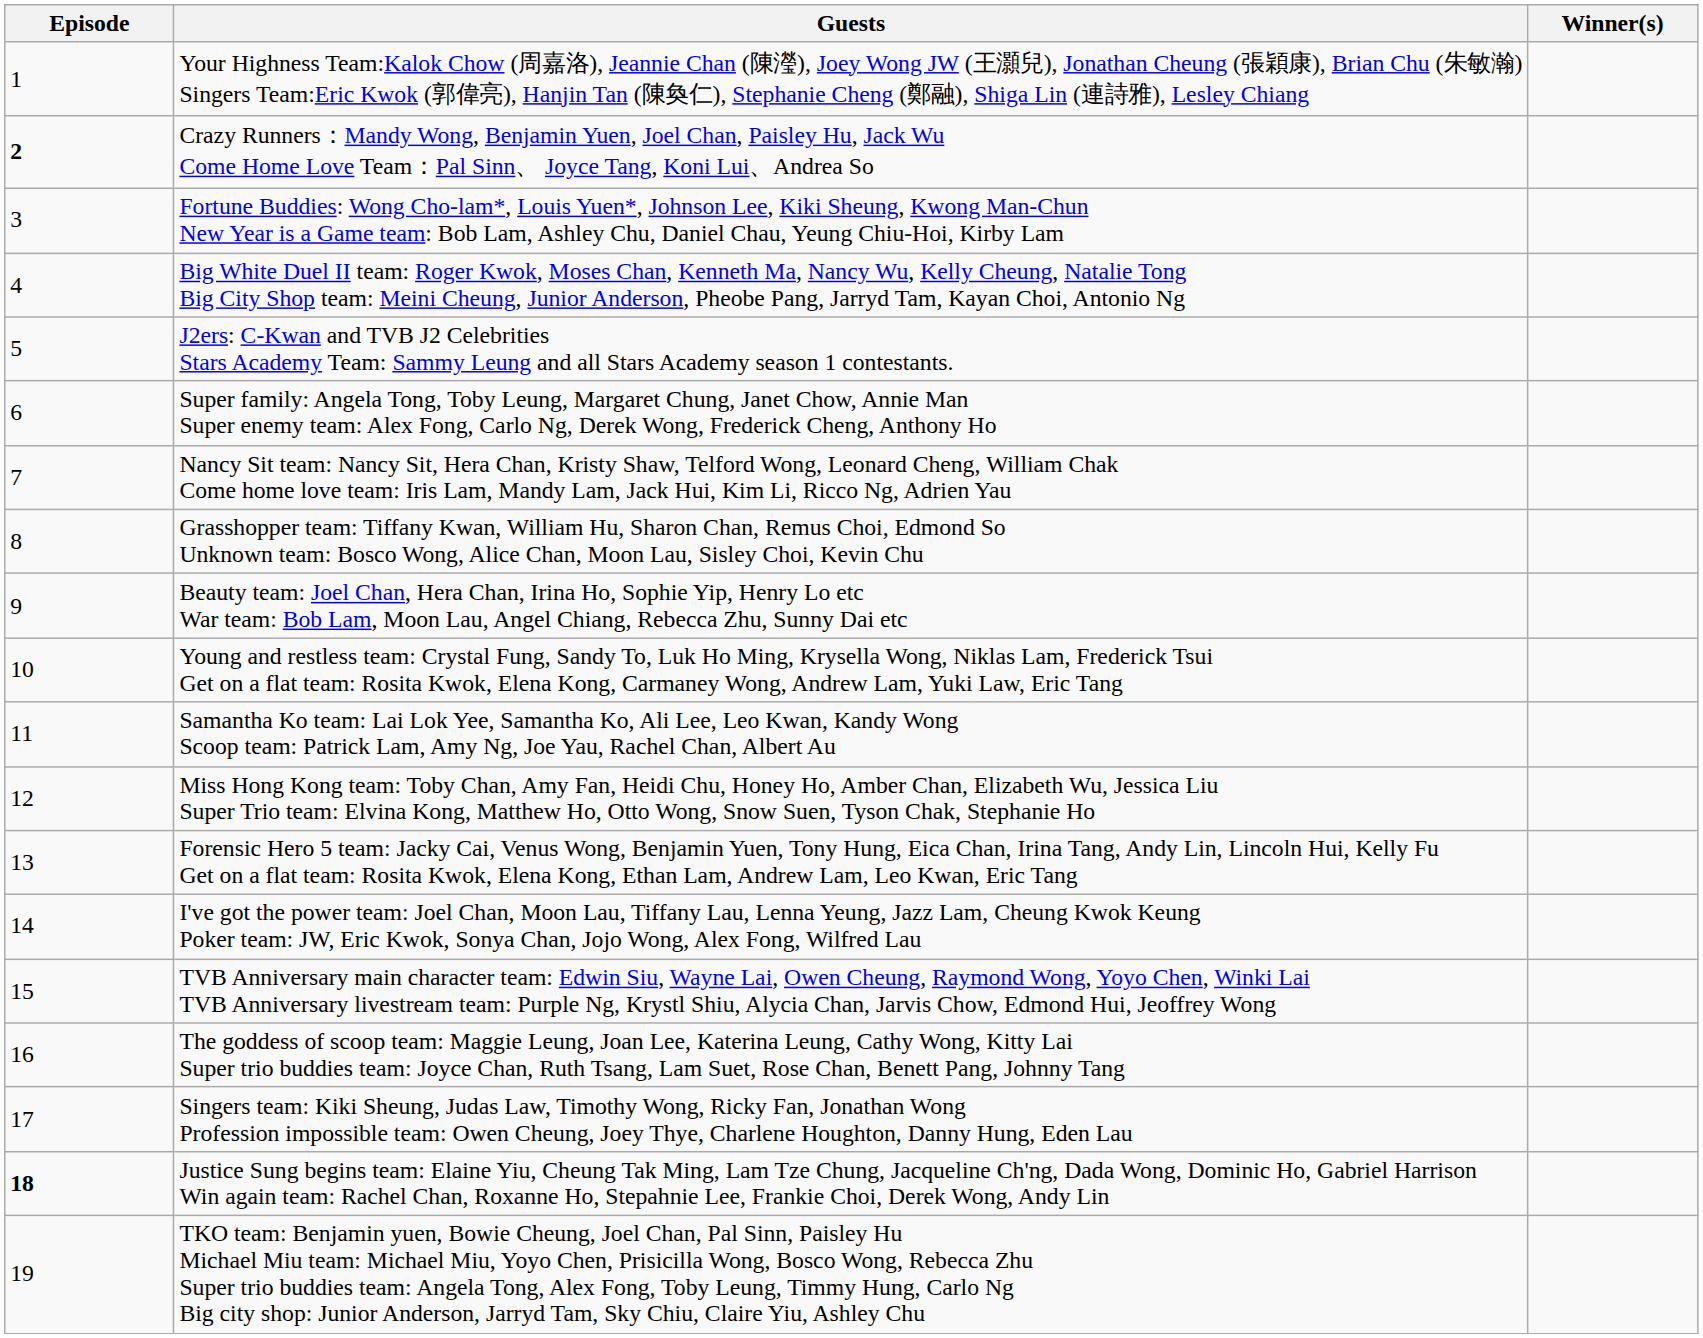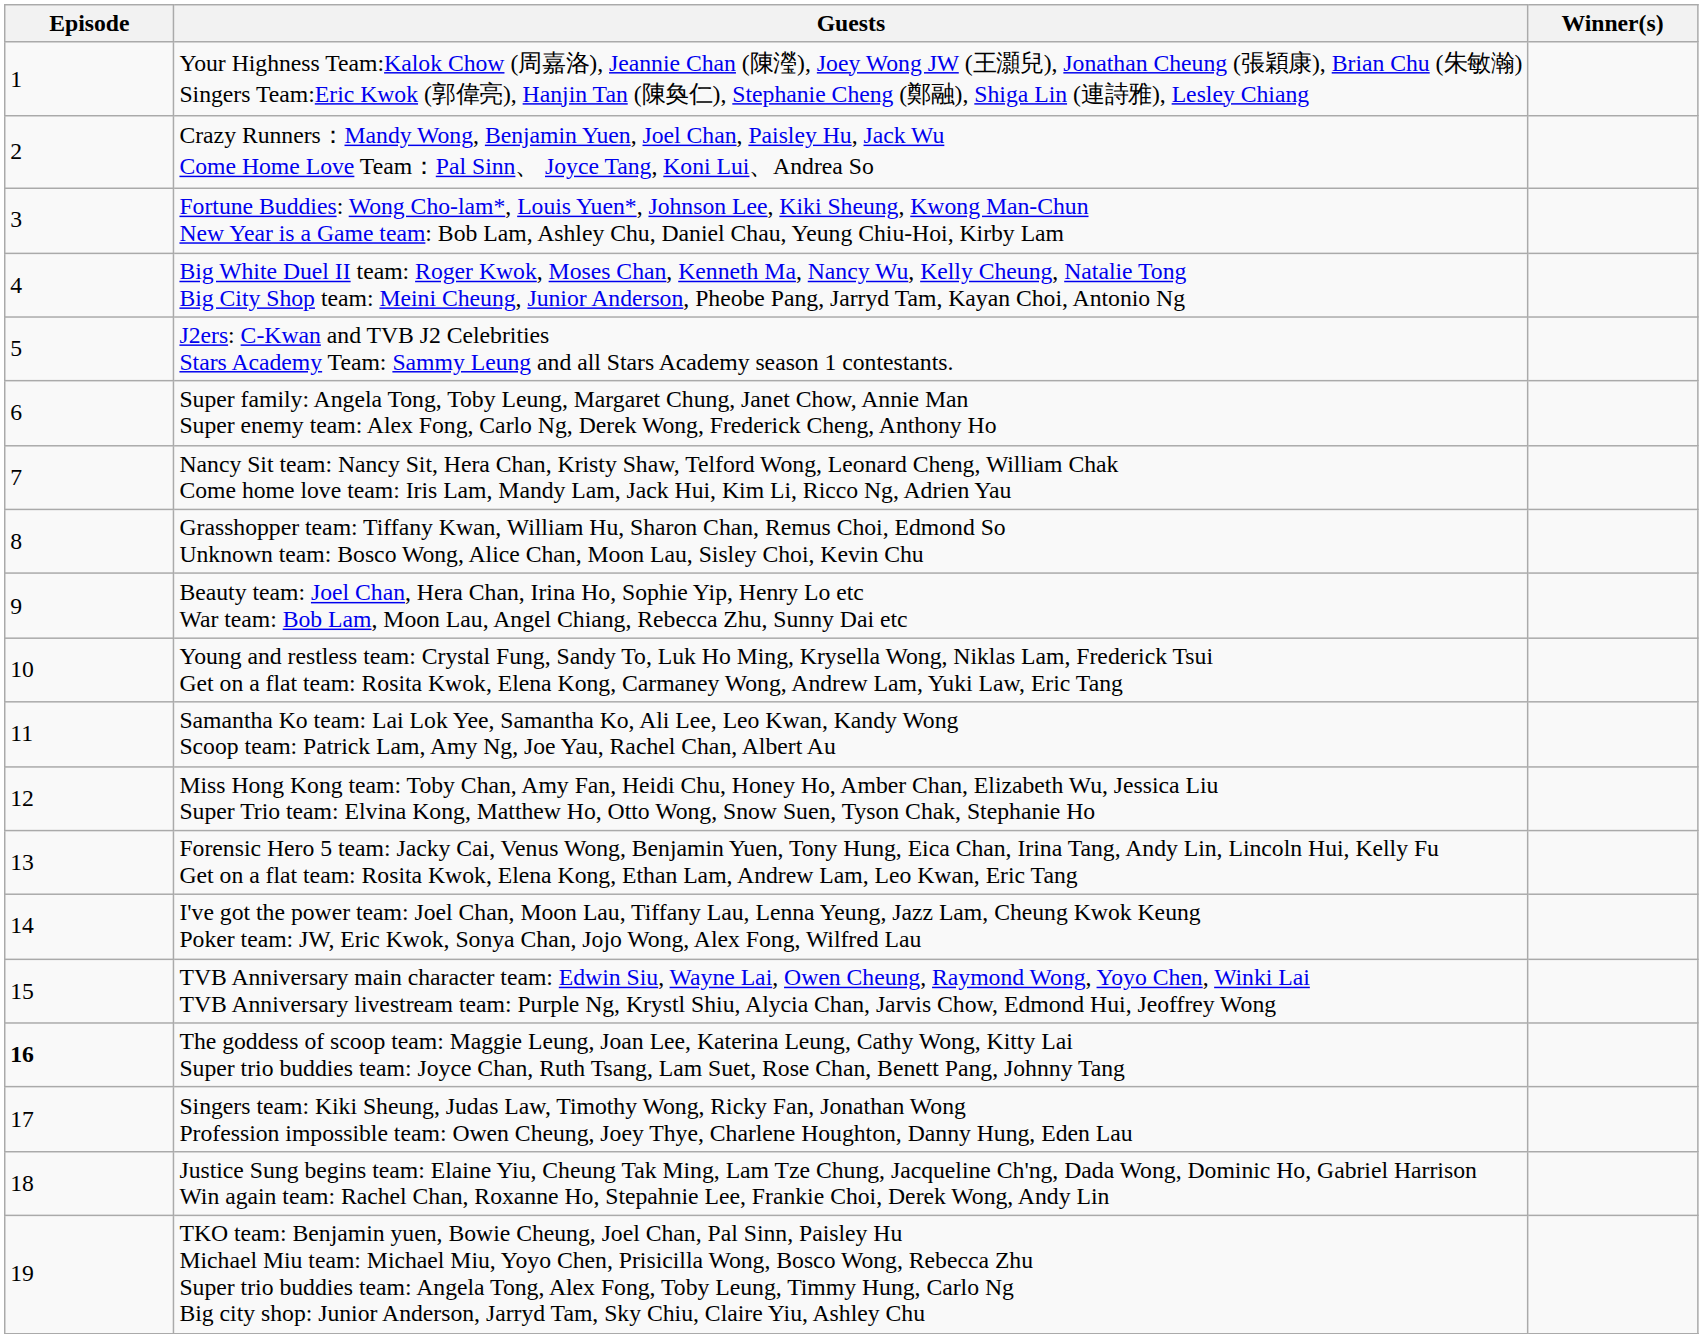(16, 151) bold -> (16, 151) normal
(22, 1054) normal -> (22, 1054) bold
(22, 1183) bold -> (22, 1183) normal
